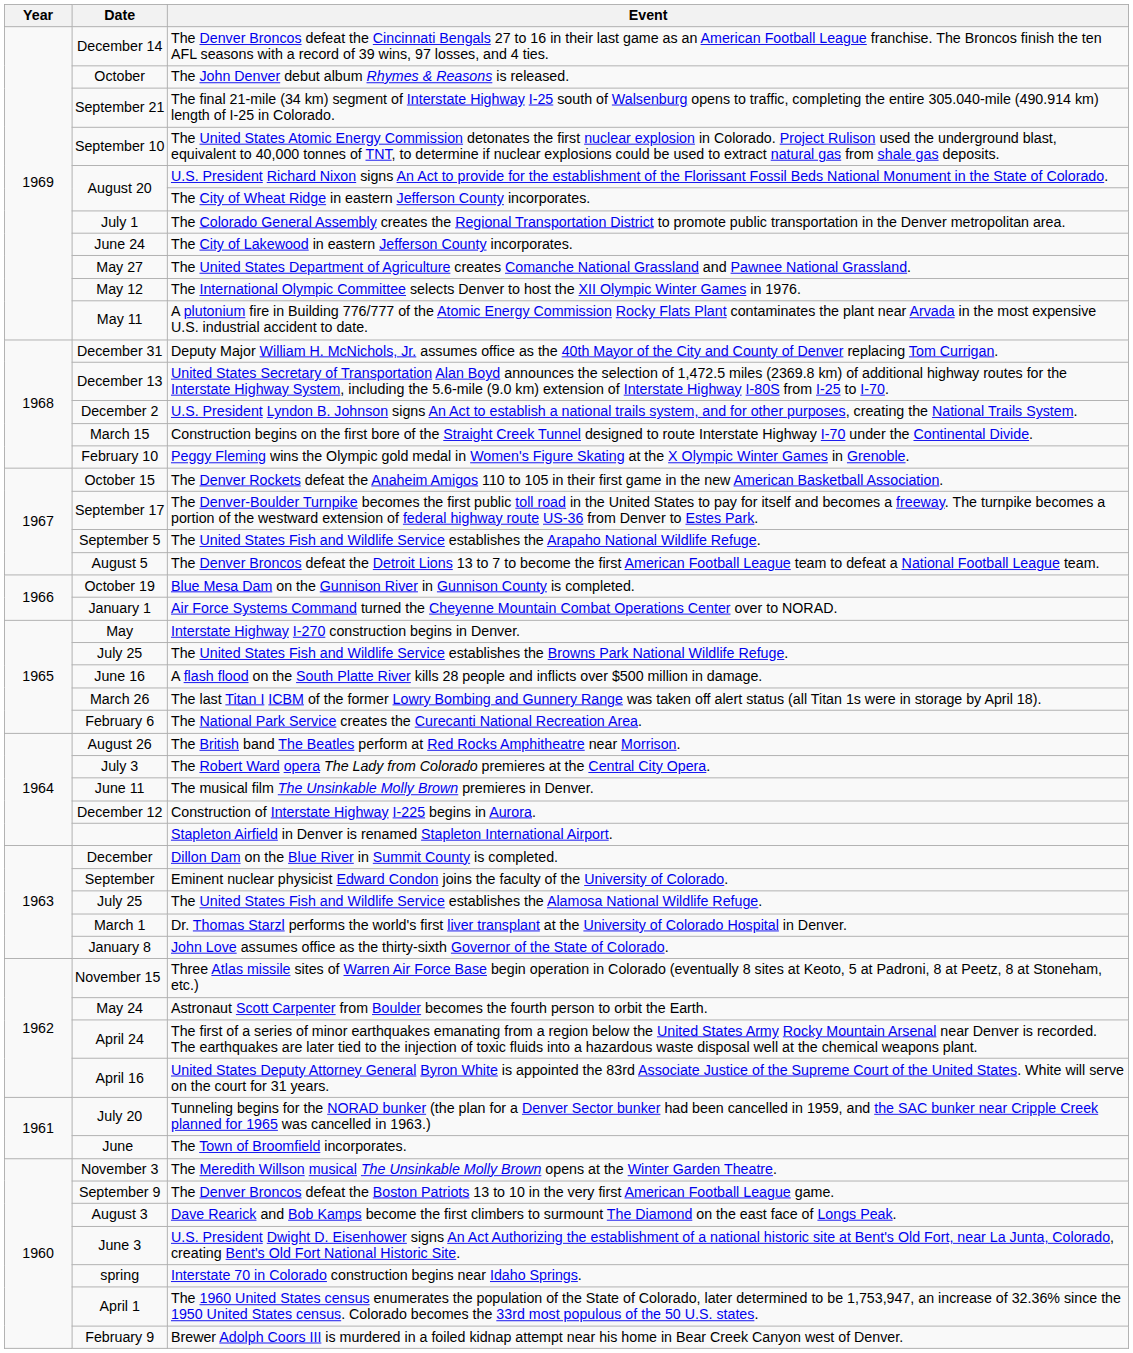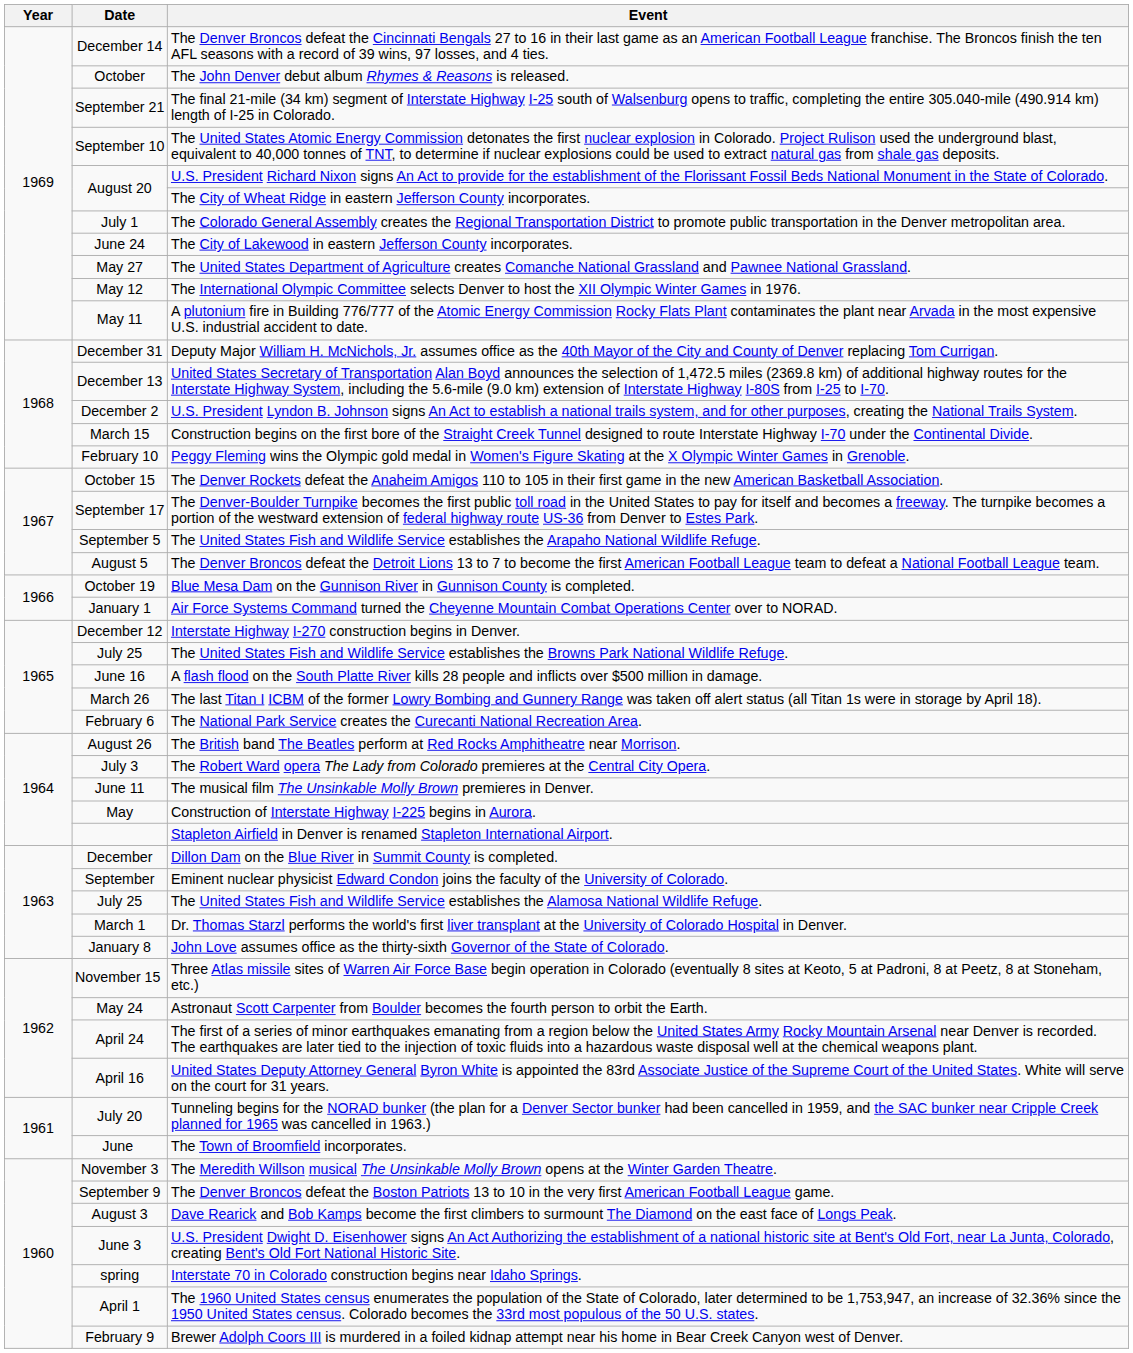(120, 631) May -> (120, 631) December 12
(120, 812) December 12 -> (120, 812) May
